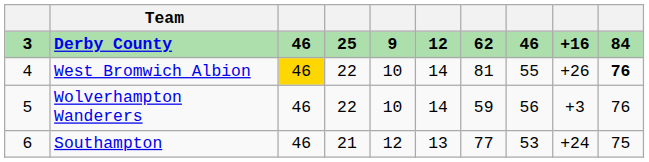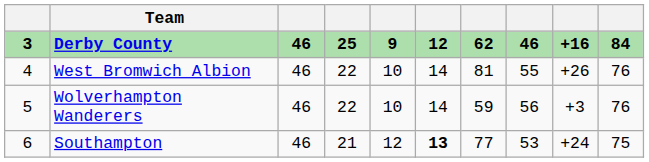(301, 71) gold background -> (301, 71) no background
(620, 71) bold -> (620, 71) normal
(438, 144) normal -> (438, 144) bold
